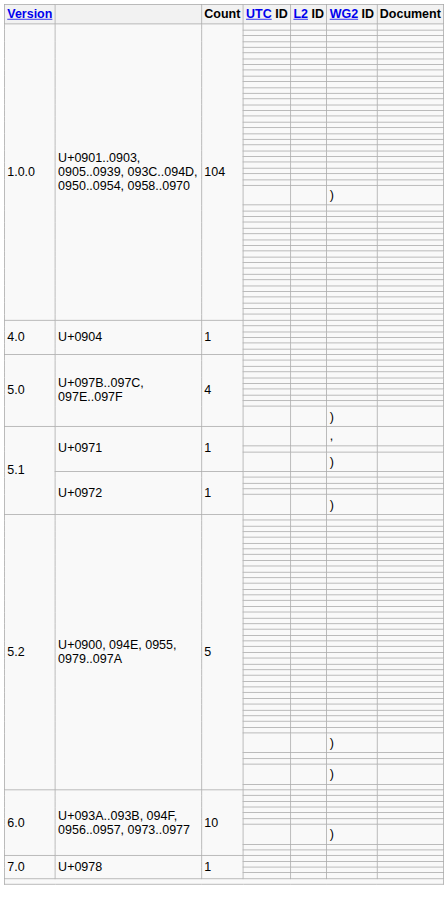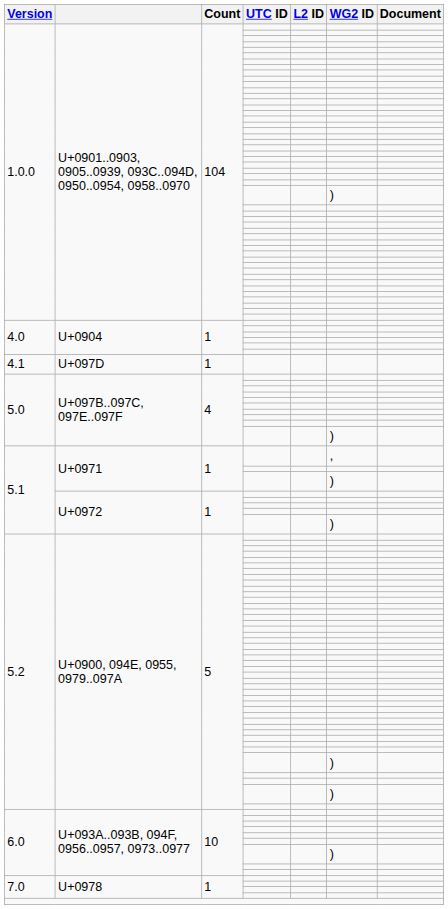+ row: (16, 364)
